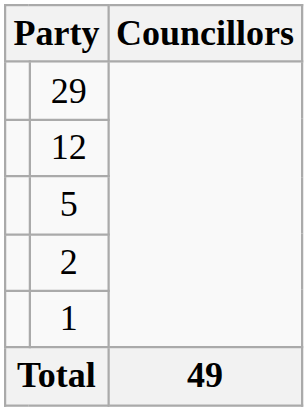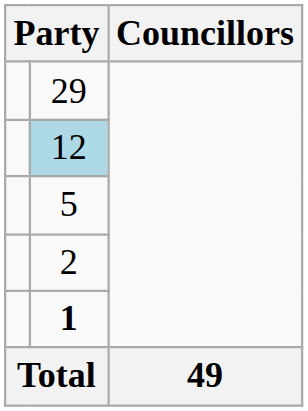(69, 147) no background -> (69, 147) lightblue background
(69, 318) normal -> (69, 318) bold
